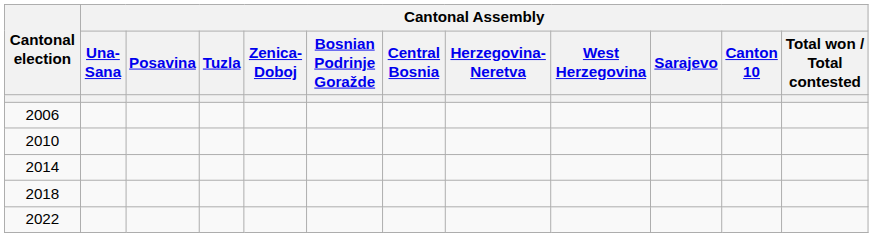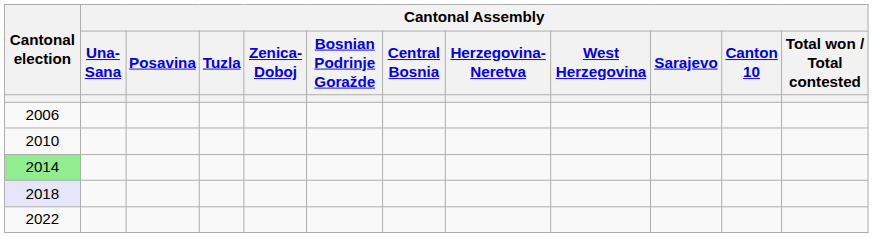(42, 167) no background -> (42, 167) lightgreen background
(42, 193) no background -> (42, 193) lavender background
